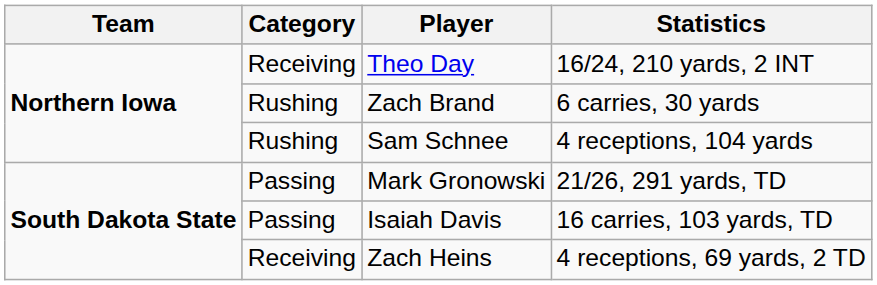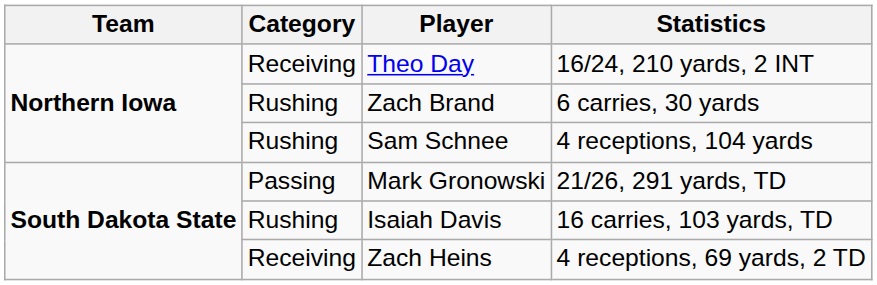(292, 220) Passing -> (293, 220) Rushing
